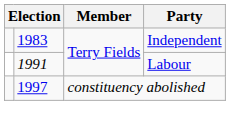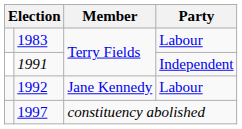(184, 40) Independent -> (181, 40) Labour
(169, 64) Labour -> (196, 64) Independent
+ row: (32, 87)
